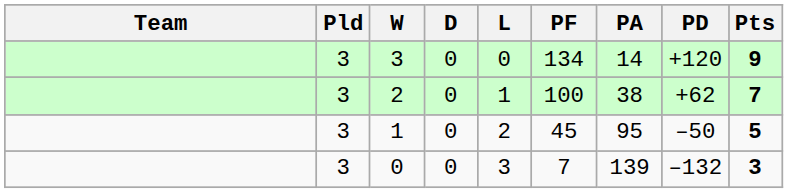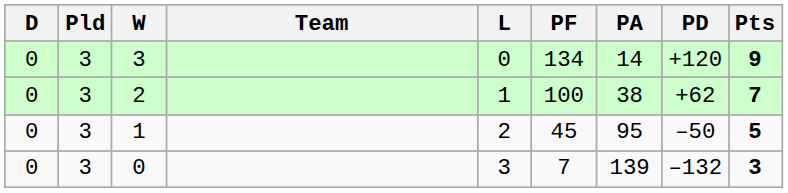columns swapped: (161, 23) <-> (451, 23)
